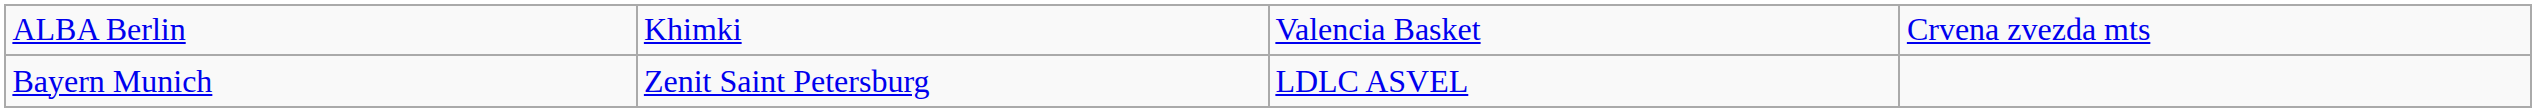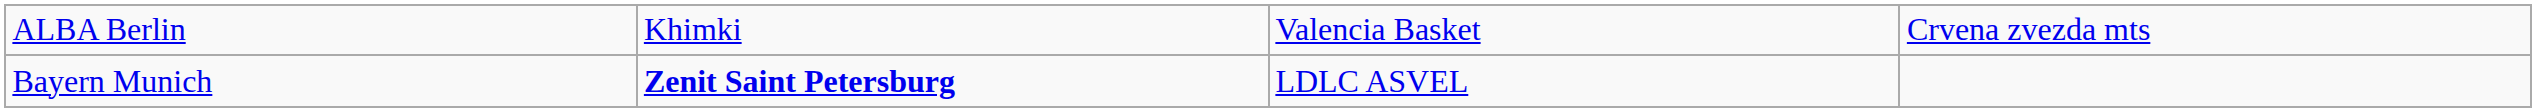(787, 80) normal -> (799, 80) bold
